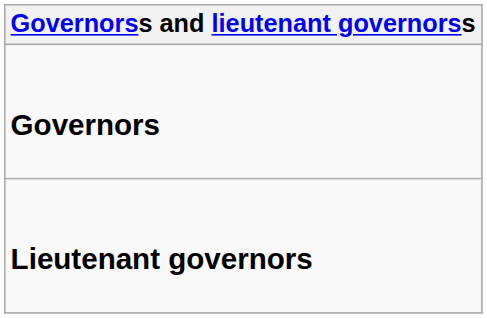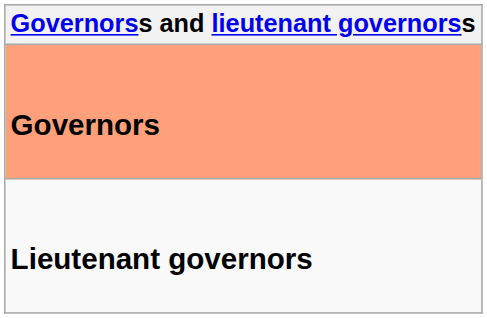(243, 126) no background -> (243, 126) lightsalmon background
